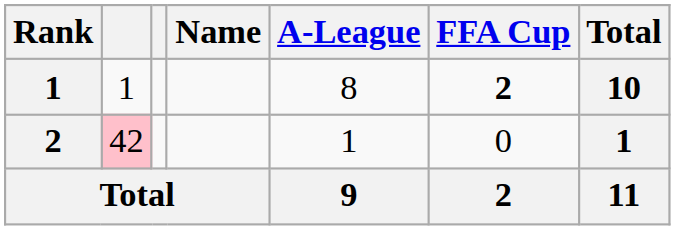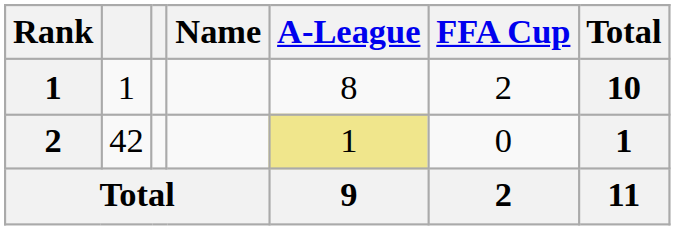(503, 86) bold -> (503, 86) normal
(126, 140) pink background -> (126, 140) no background
(349, 140) no background -> (349, 140) khaki background
